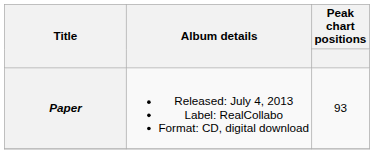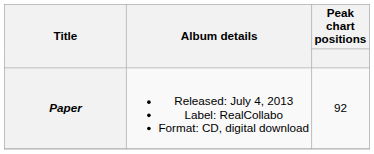(340, 108) 93 -> (340, 108) 92
